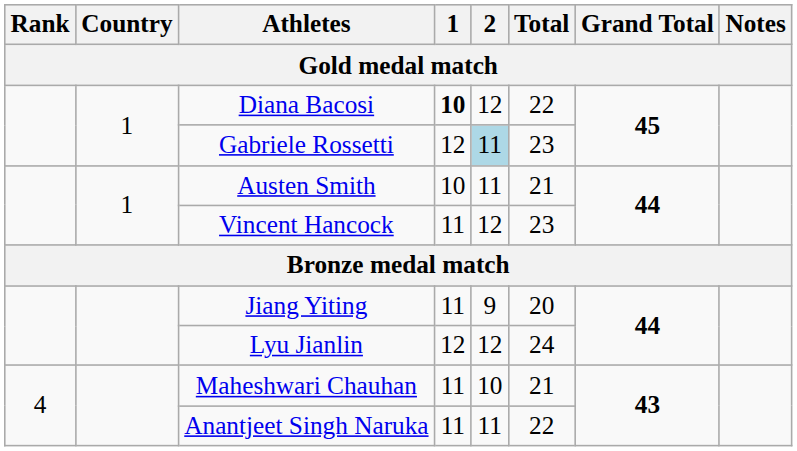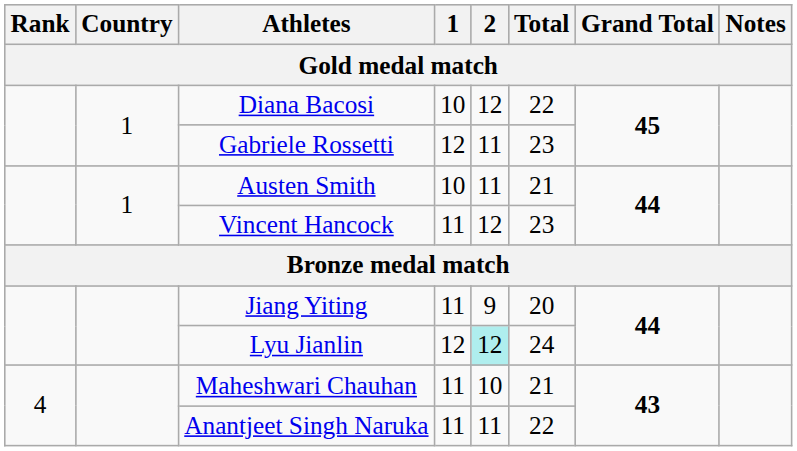(453, 104) bold -> (453, 104) normal
(490, 144) lightblue background -> (490, 144) no background
(490, 345) no background -> (490, 345) paleturquoise background
